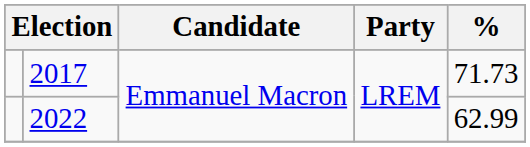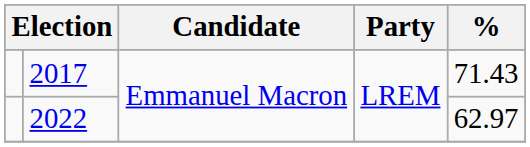(486, 73) 71.73 -> (486, 73) 71.43
(486, 118) 62.99 -> (486, 118) 62.97
